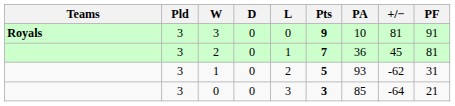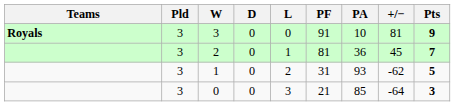columns swapped: (432, 14) <-> (324, 14)
